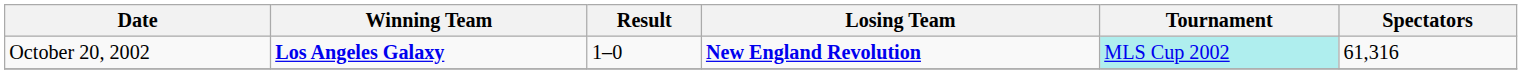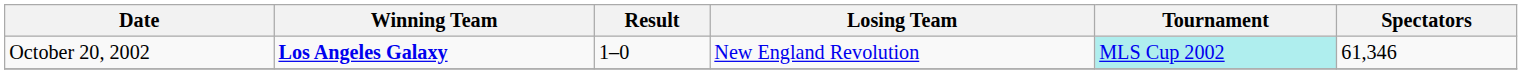(813, 52) bold -> (817, 52) normal
(1371, 52) 61,316 -> (1369, 52) 61,346
